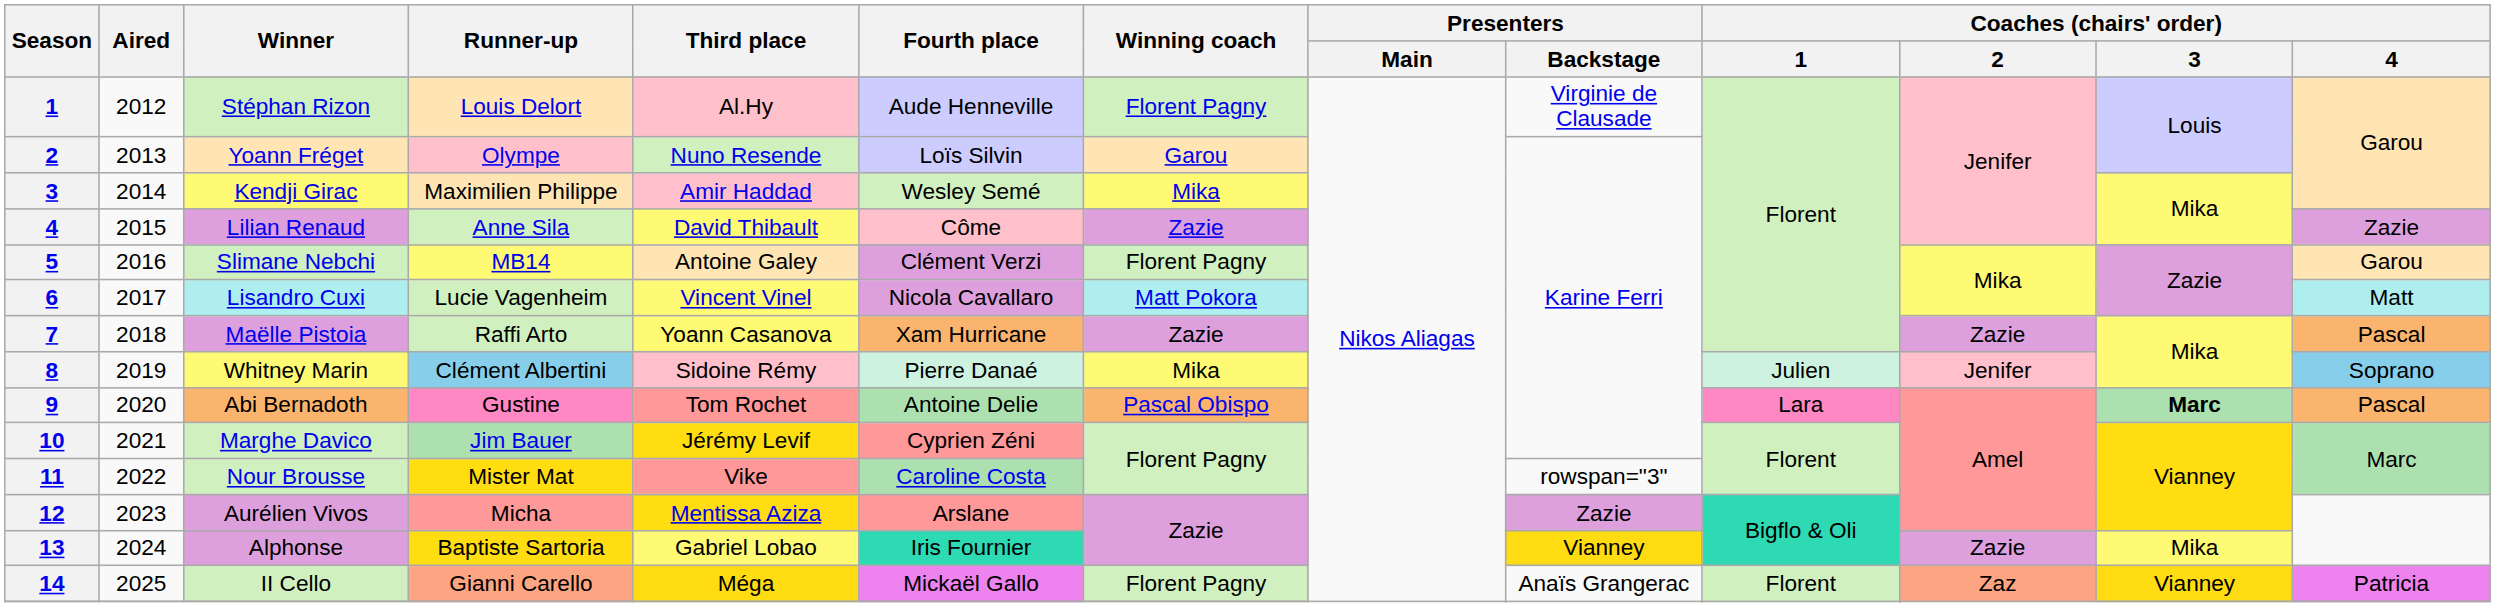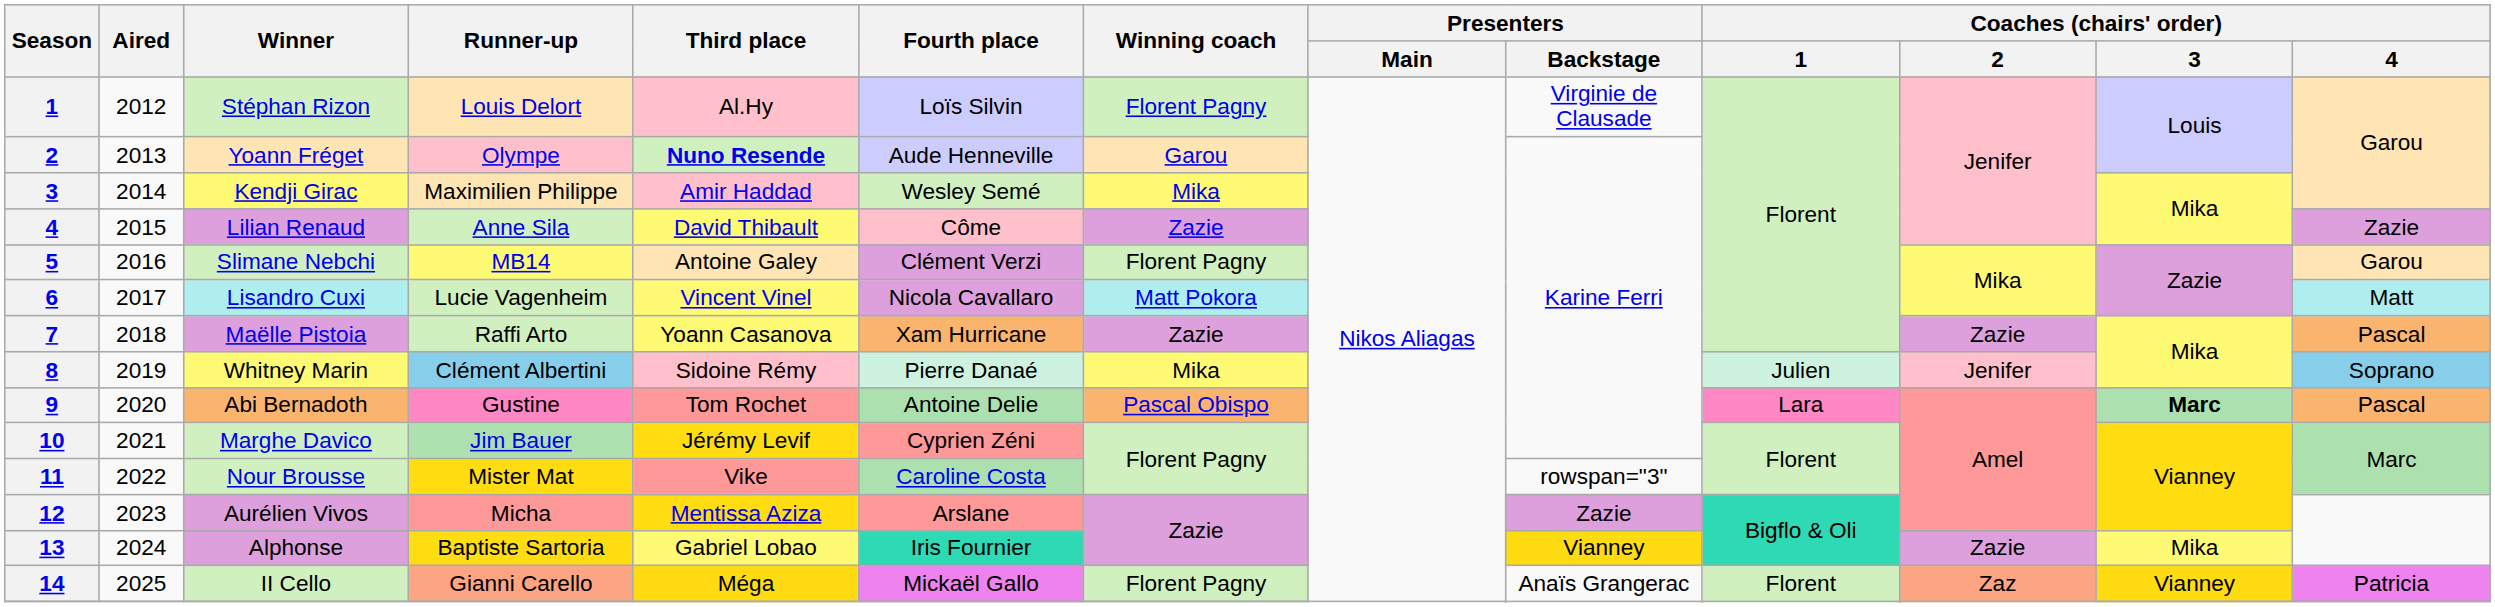(971, 107) Aude Henneville -> (971, 107) Loïs Silvin
(746, 155) normal -> (746, 155) bold
(971, 155) Loïs Silvin -> (971, 155) Aude Henneville
